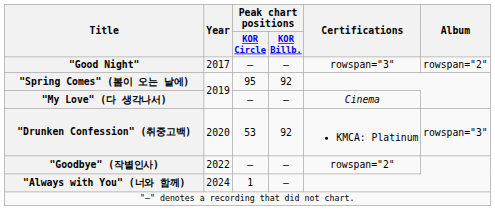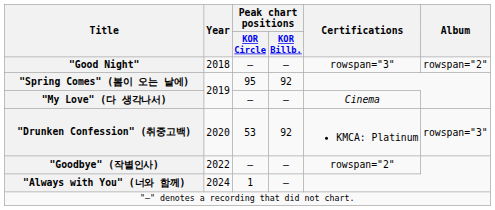(218, 65) 2017 -> (218, 65) 2018
